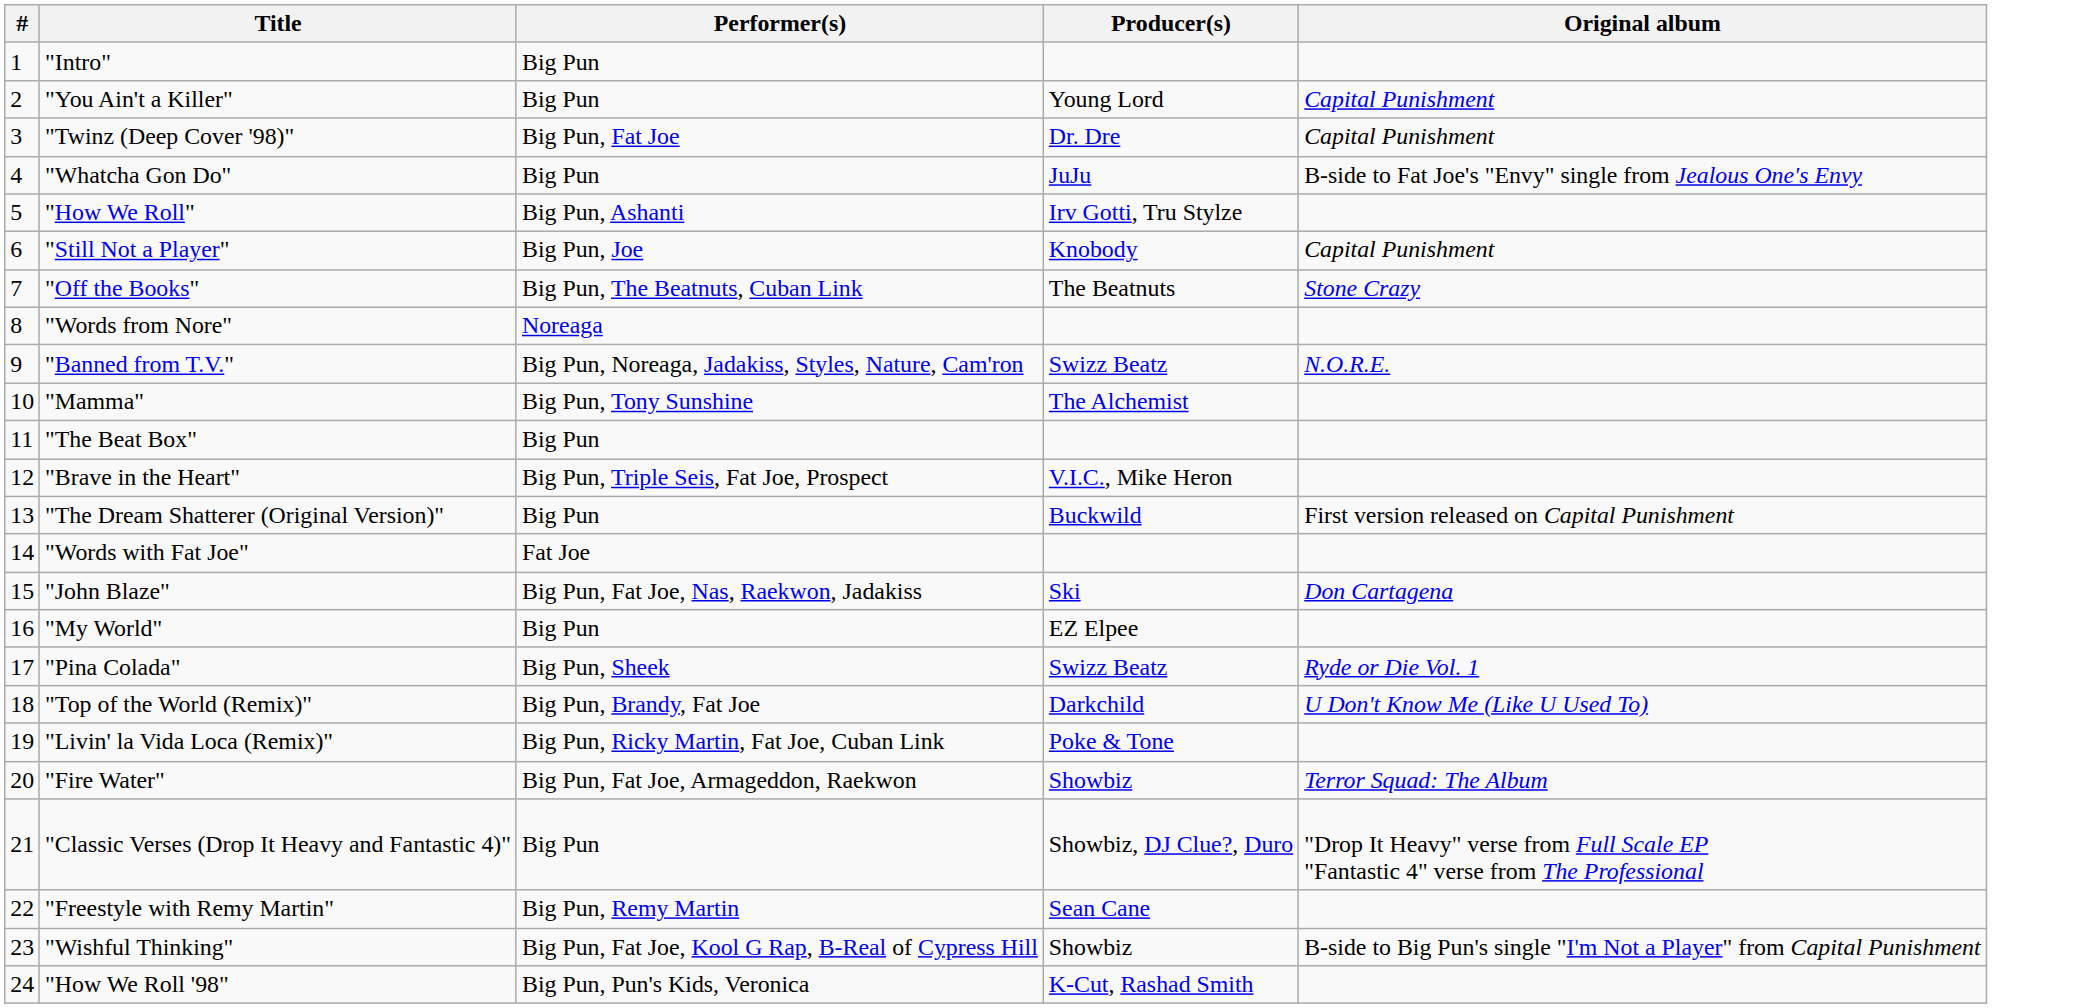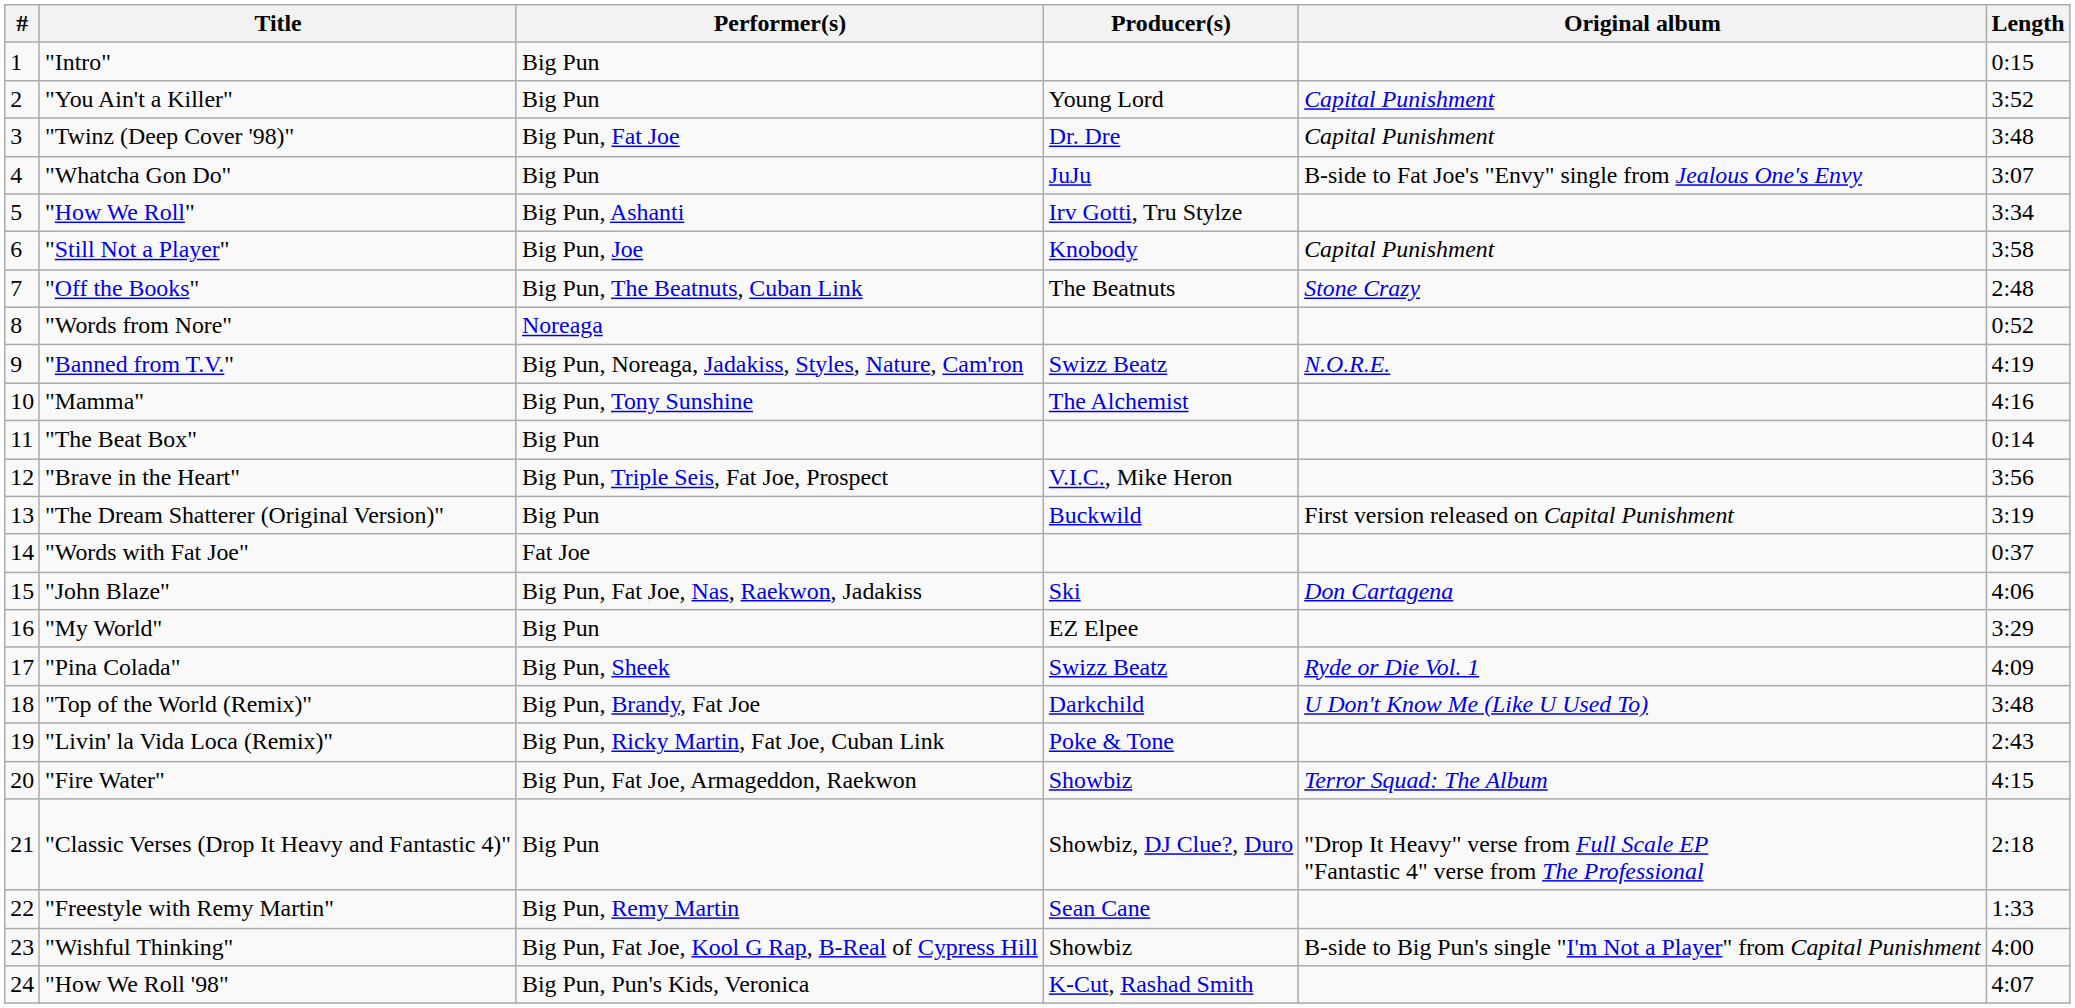+ column: (2028, 23)
